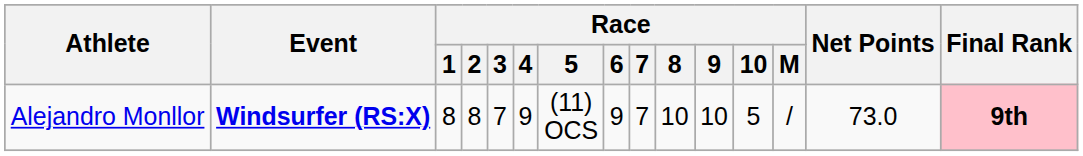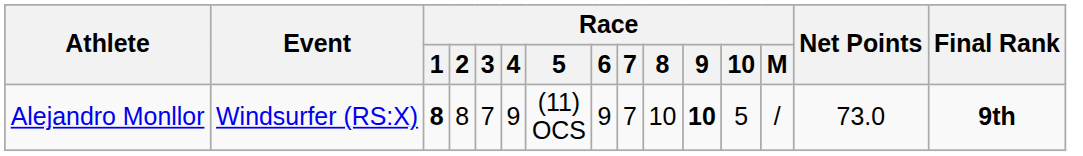(323, 117) bold -> (317, 117) normal
(449, 117) normal -> (437, 117) bold
(714, 117) normal -> (702, 117) bold
(1009, 117) pink background -> (997, 117) no background
